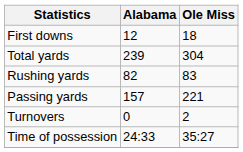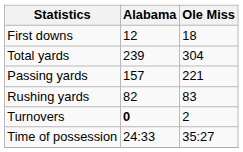rows swapped: (48, 76) <-> (48, 96)
(127, 116) normal -> (127, 116) bold
